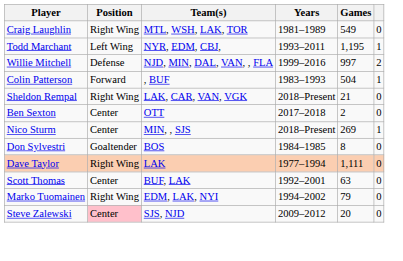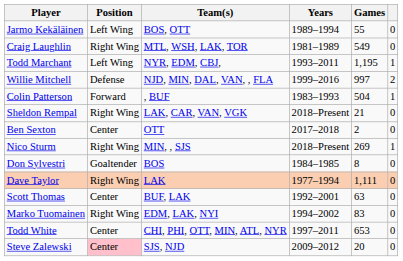+ row: (45, 29)
(104, 130) Center -> (114, 146) Right Wing
(346, 197) 79 -> (359, 213) 83
+ row: (32, 230)
